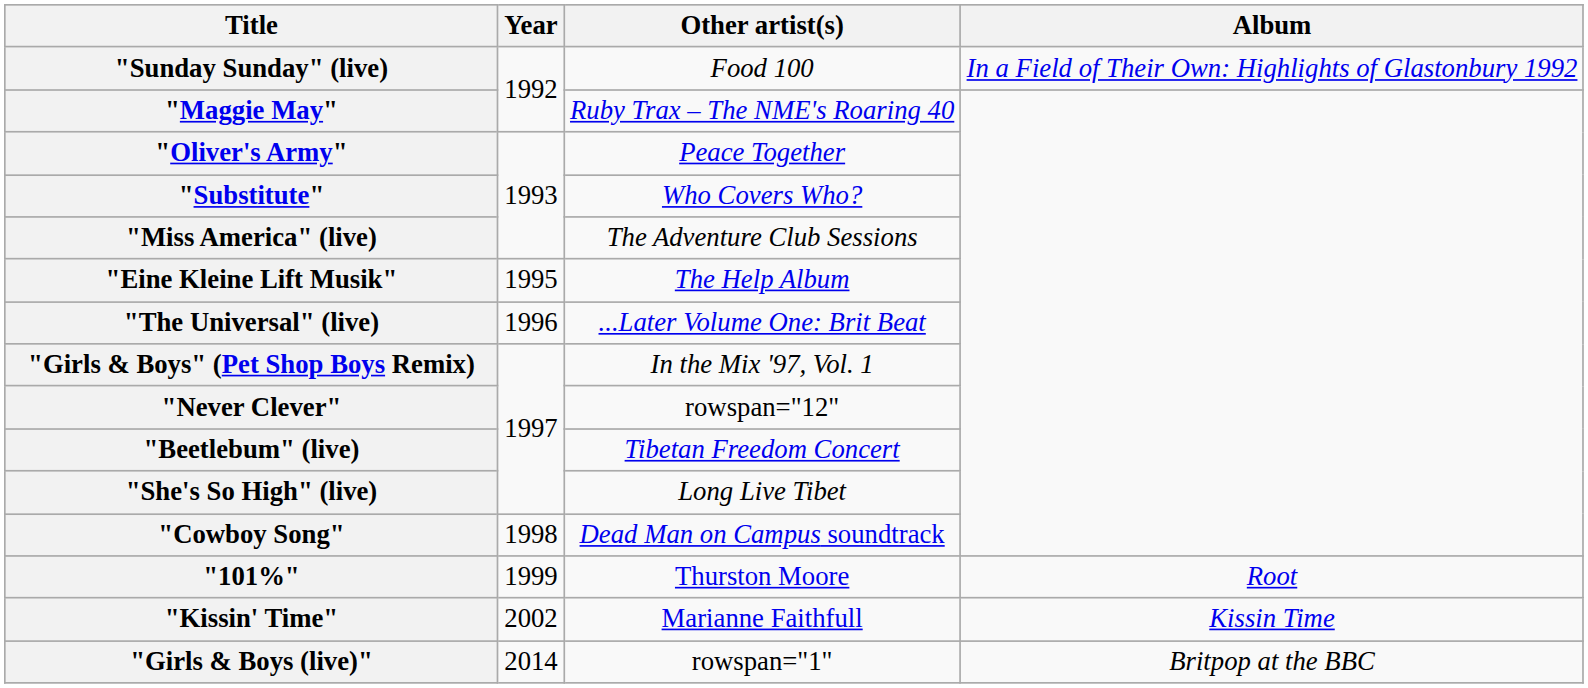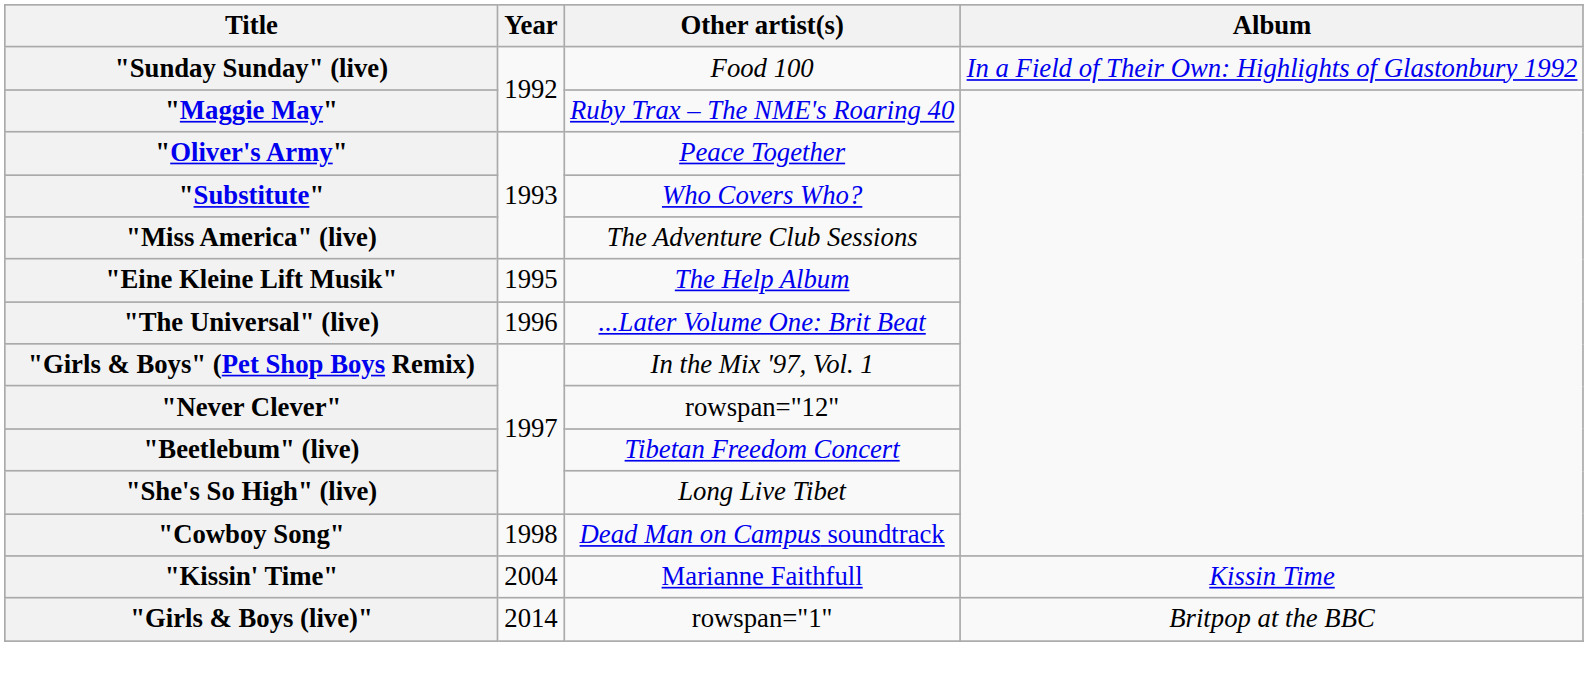- row: (251, 576)
(531, 618) 2002 -> (531, 576) 2004
